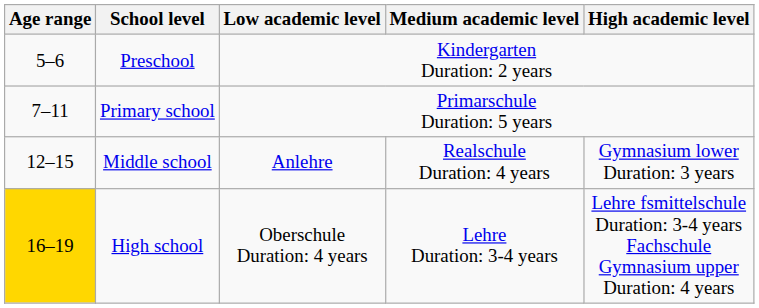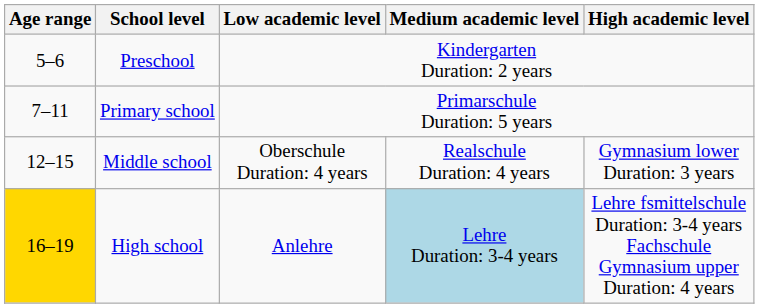(302, 162) Anlehre -> (302, 162) Oberschule Duration: 4 years
(302, 245) Oberschule Duration: 4 years -> (302, 245) Anlehre
(484, 245) no background -> (484, 245) lightblue background
